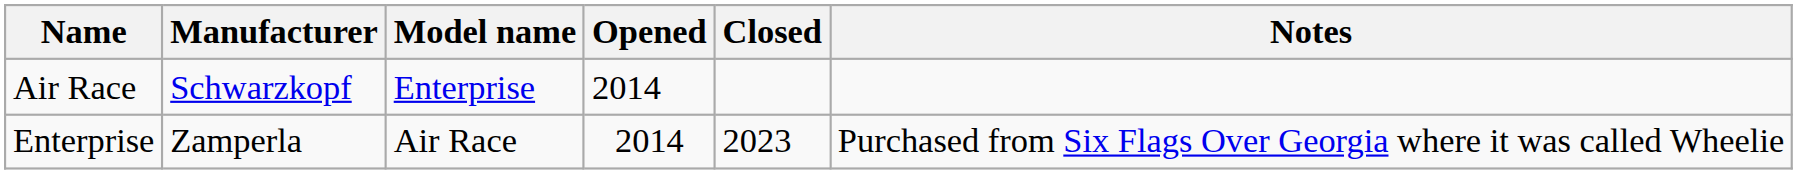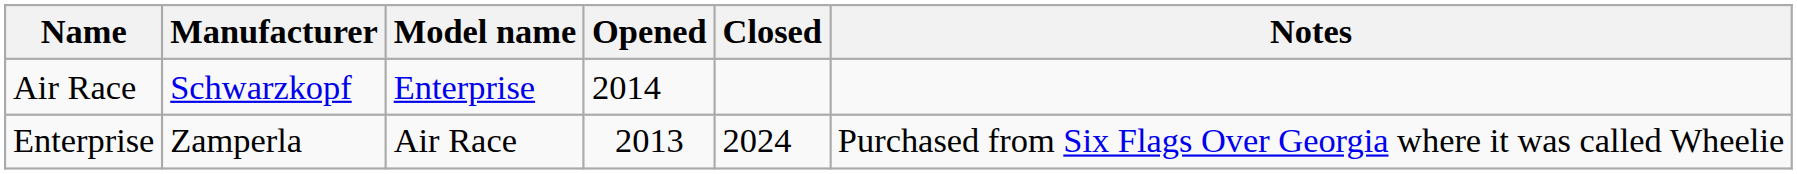(649, 140) 2014 -> (649, 140) 2013
(757, 140) 2023 -> (757, 140) 2024
